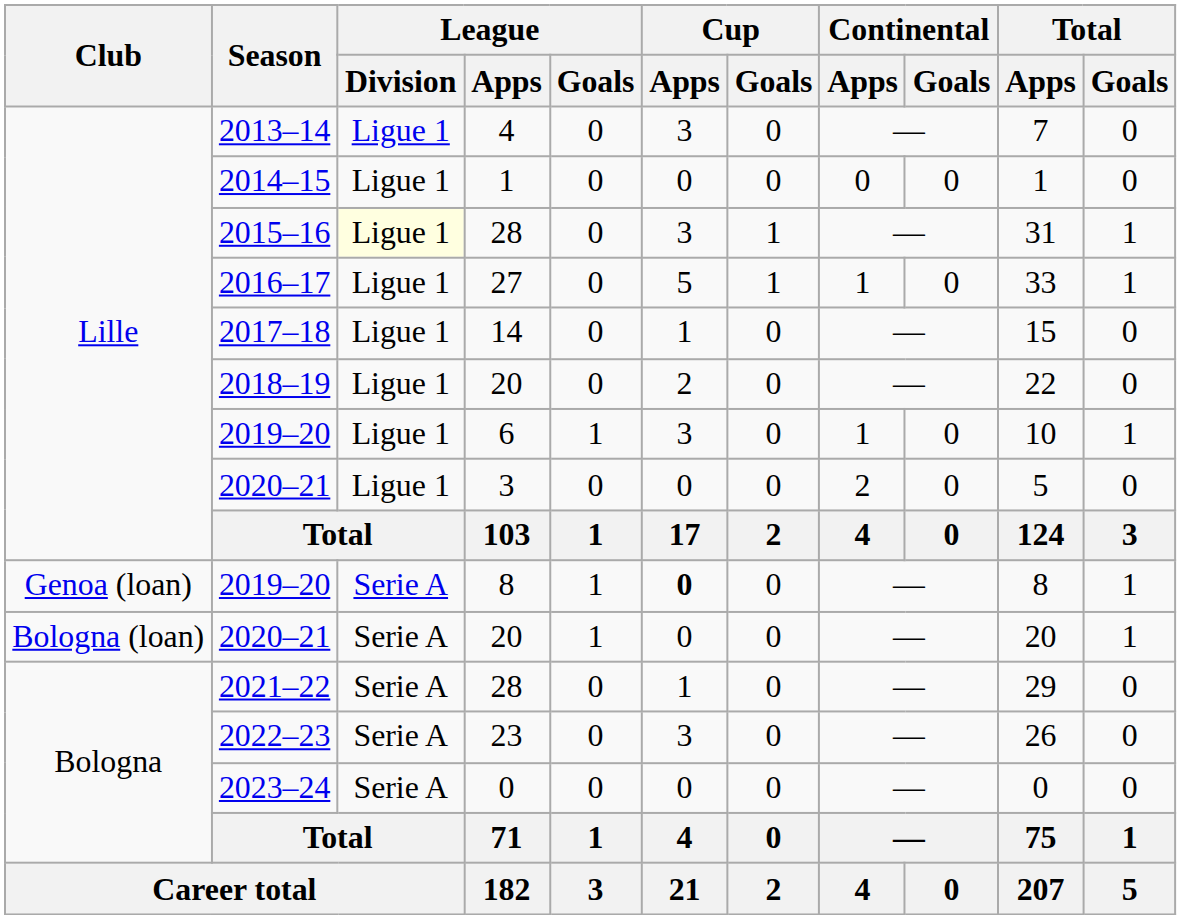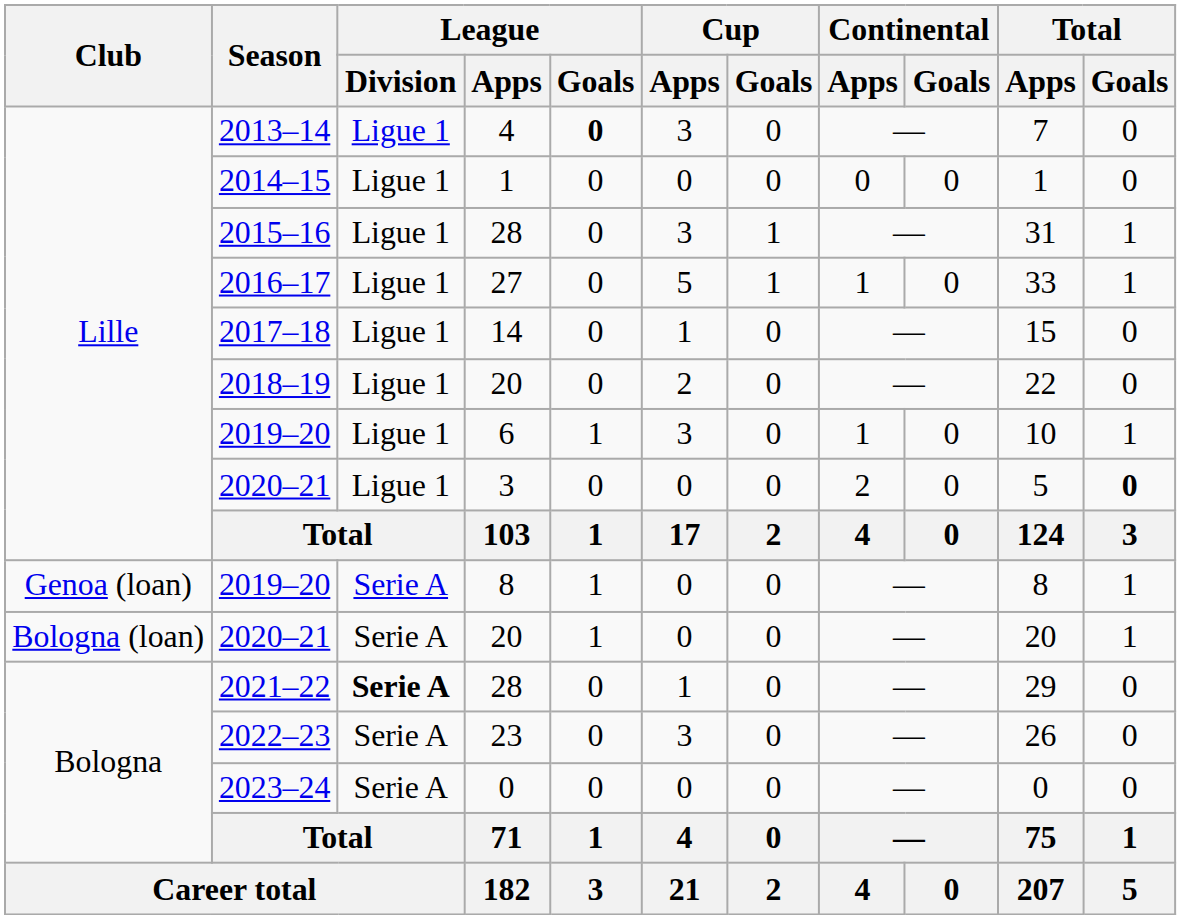(596, 130) normal -> (596, 130) bold
(401, 231) lightyellow background -> (401, 231) no background
(1130, 484) normal -> (1130, 484) bold
(685, 585) bold -> (685, 585) normal
(401, 686) normal -> (401, 686) bold
